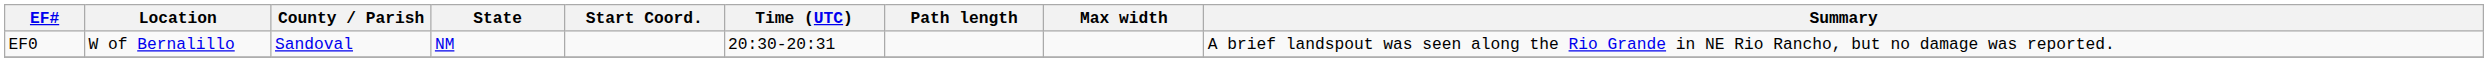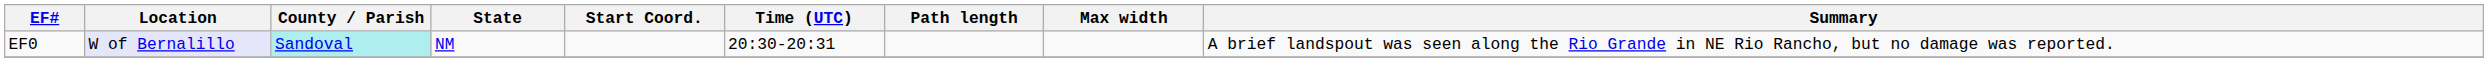(162, 44) no background -> (162, 44) lavender background
(314, 44) no background -> (314, 44) paleturquoise background
